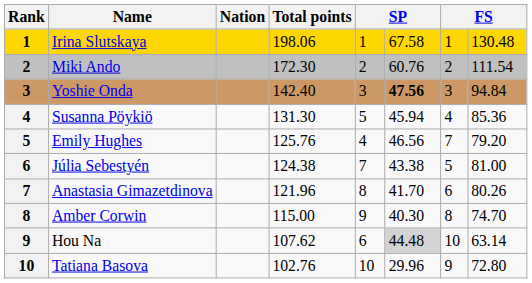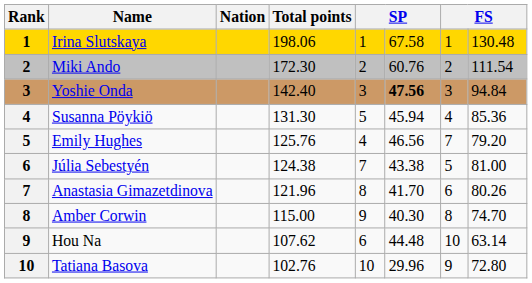(406, 240) lightgrey background -> (406, 240) no background
